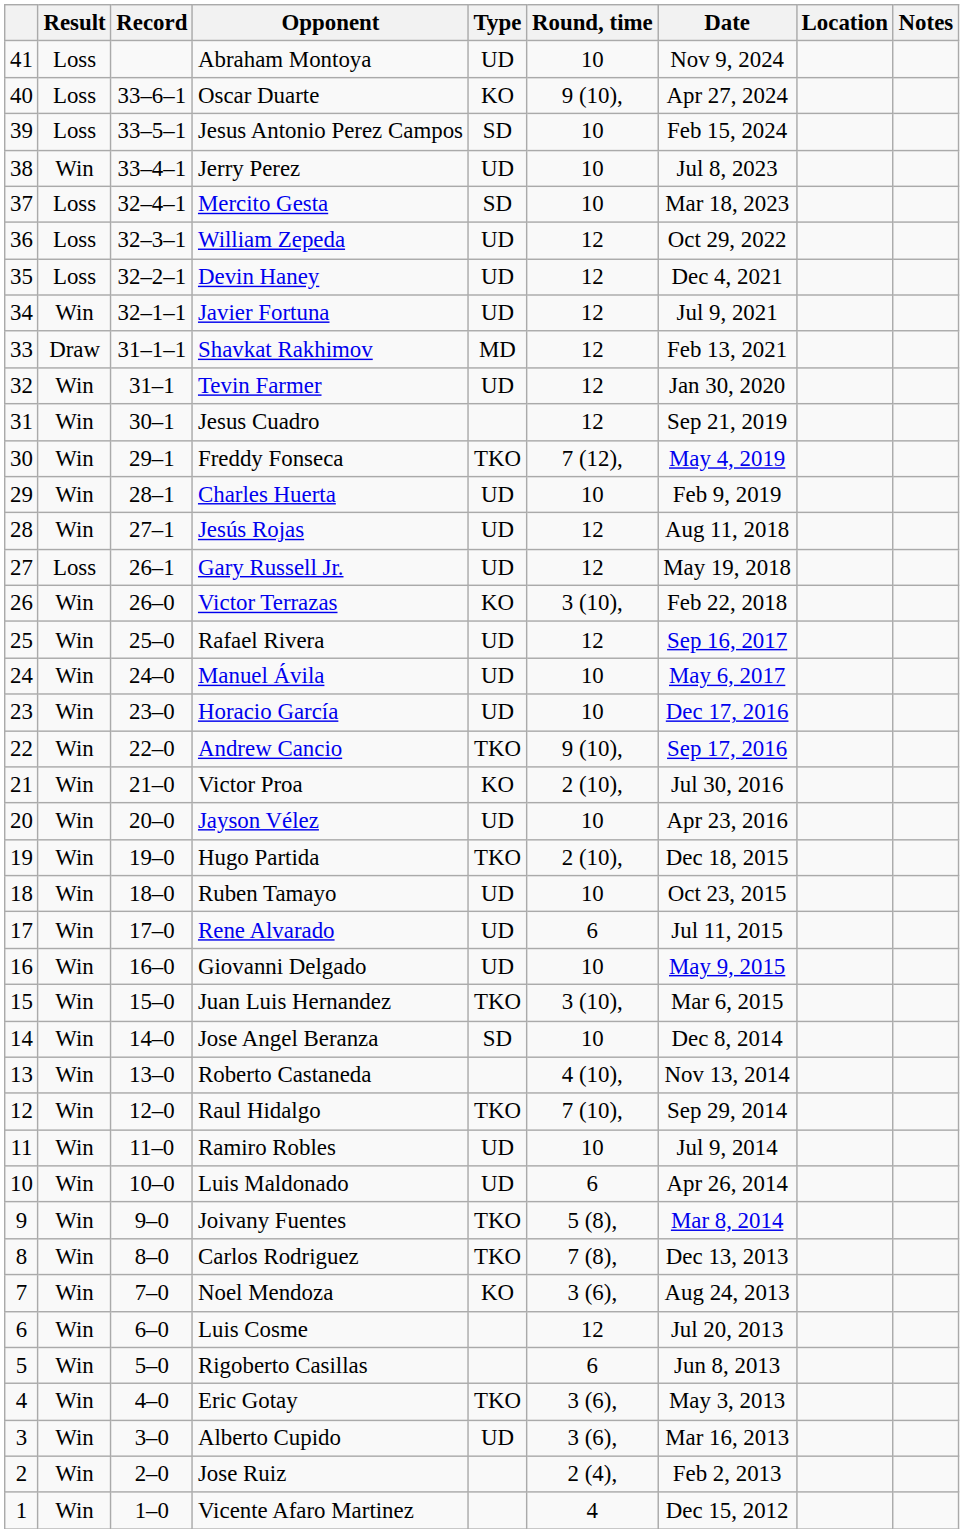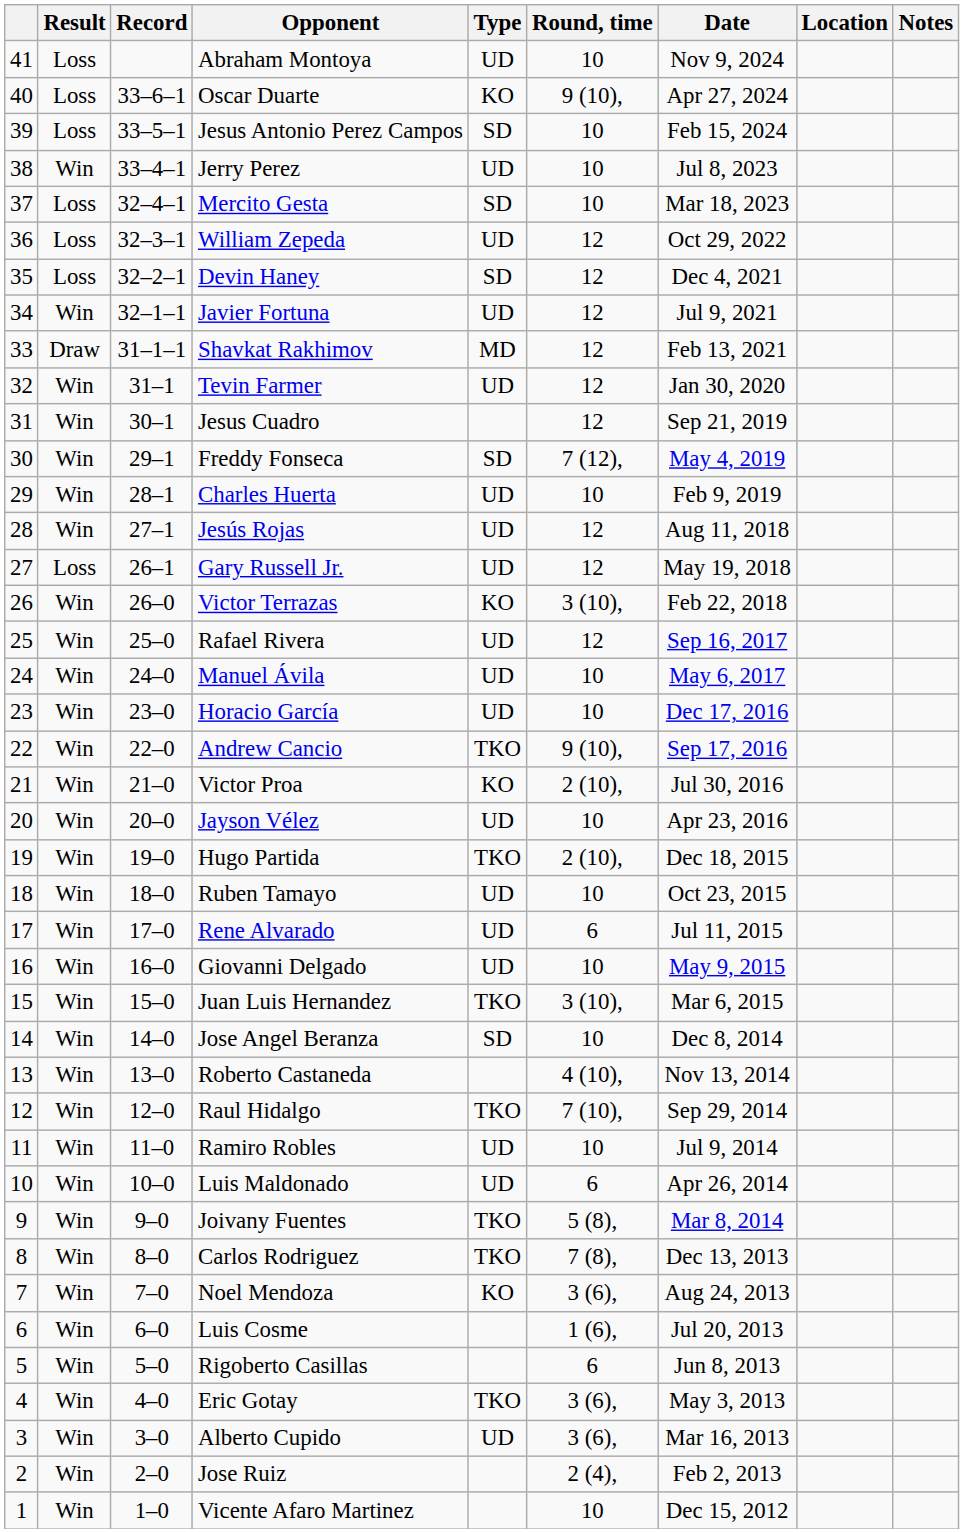(497, 276) UD -> (497, 276) SD
(497, 458) TKO -> (497, 458) SD
(592, 1328) 12 -> (592, 1328) 1 (6),
(592, 1510) 4 -> (592, 1510) 10
